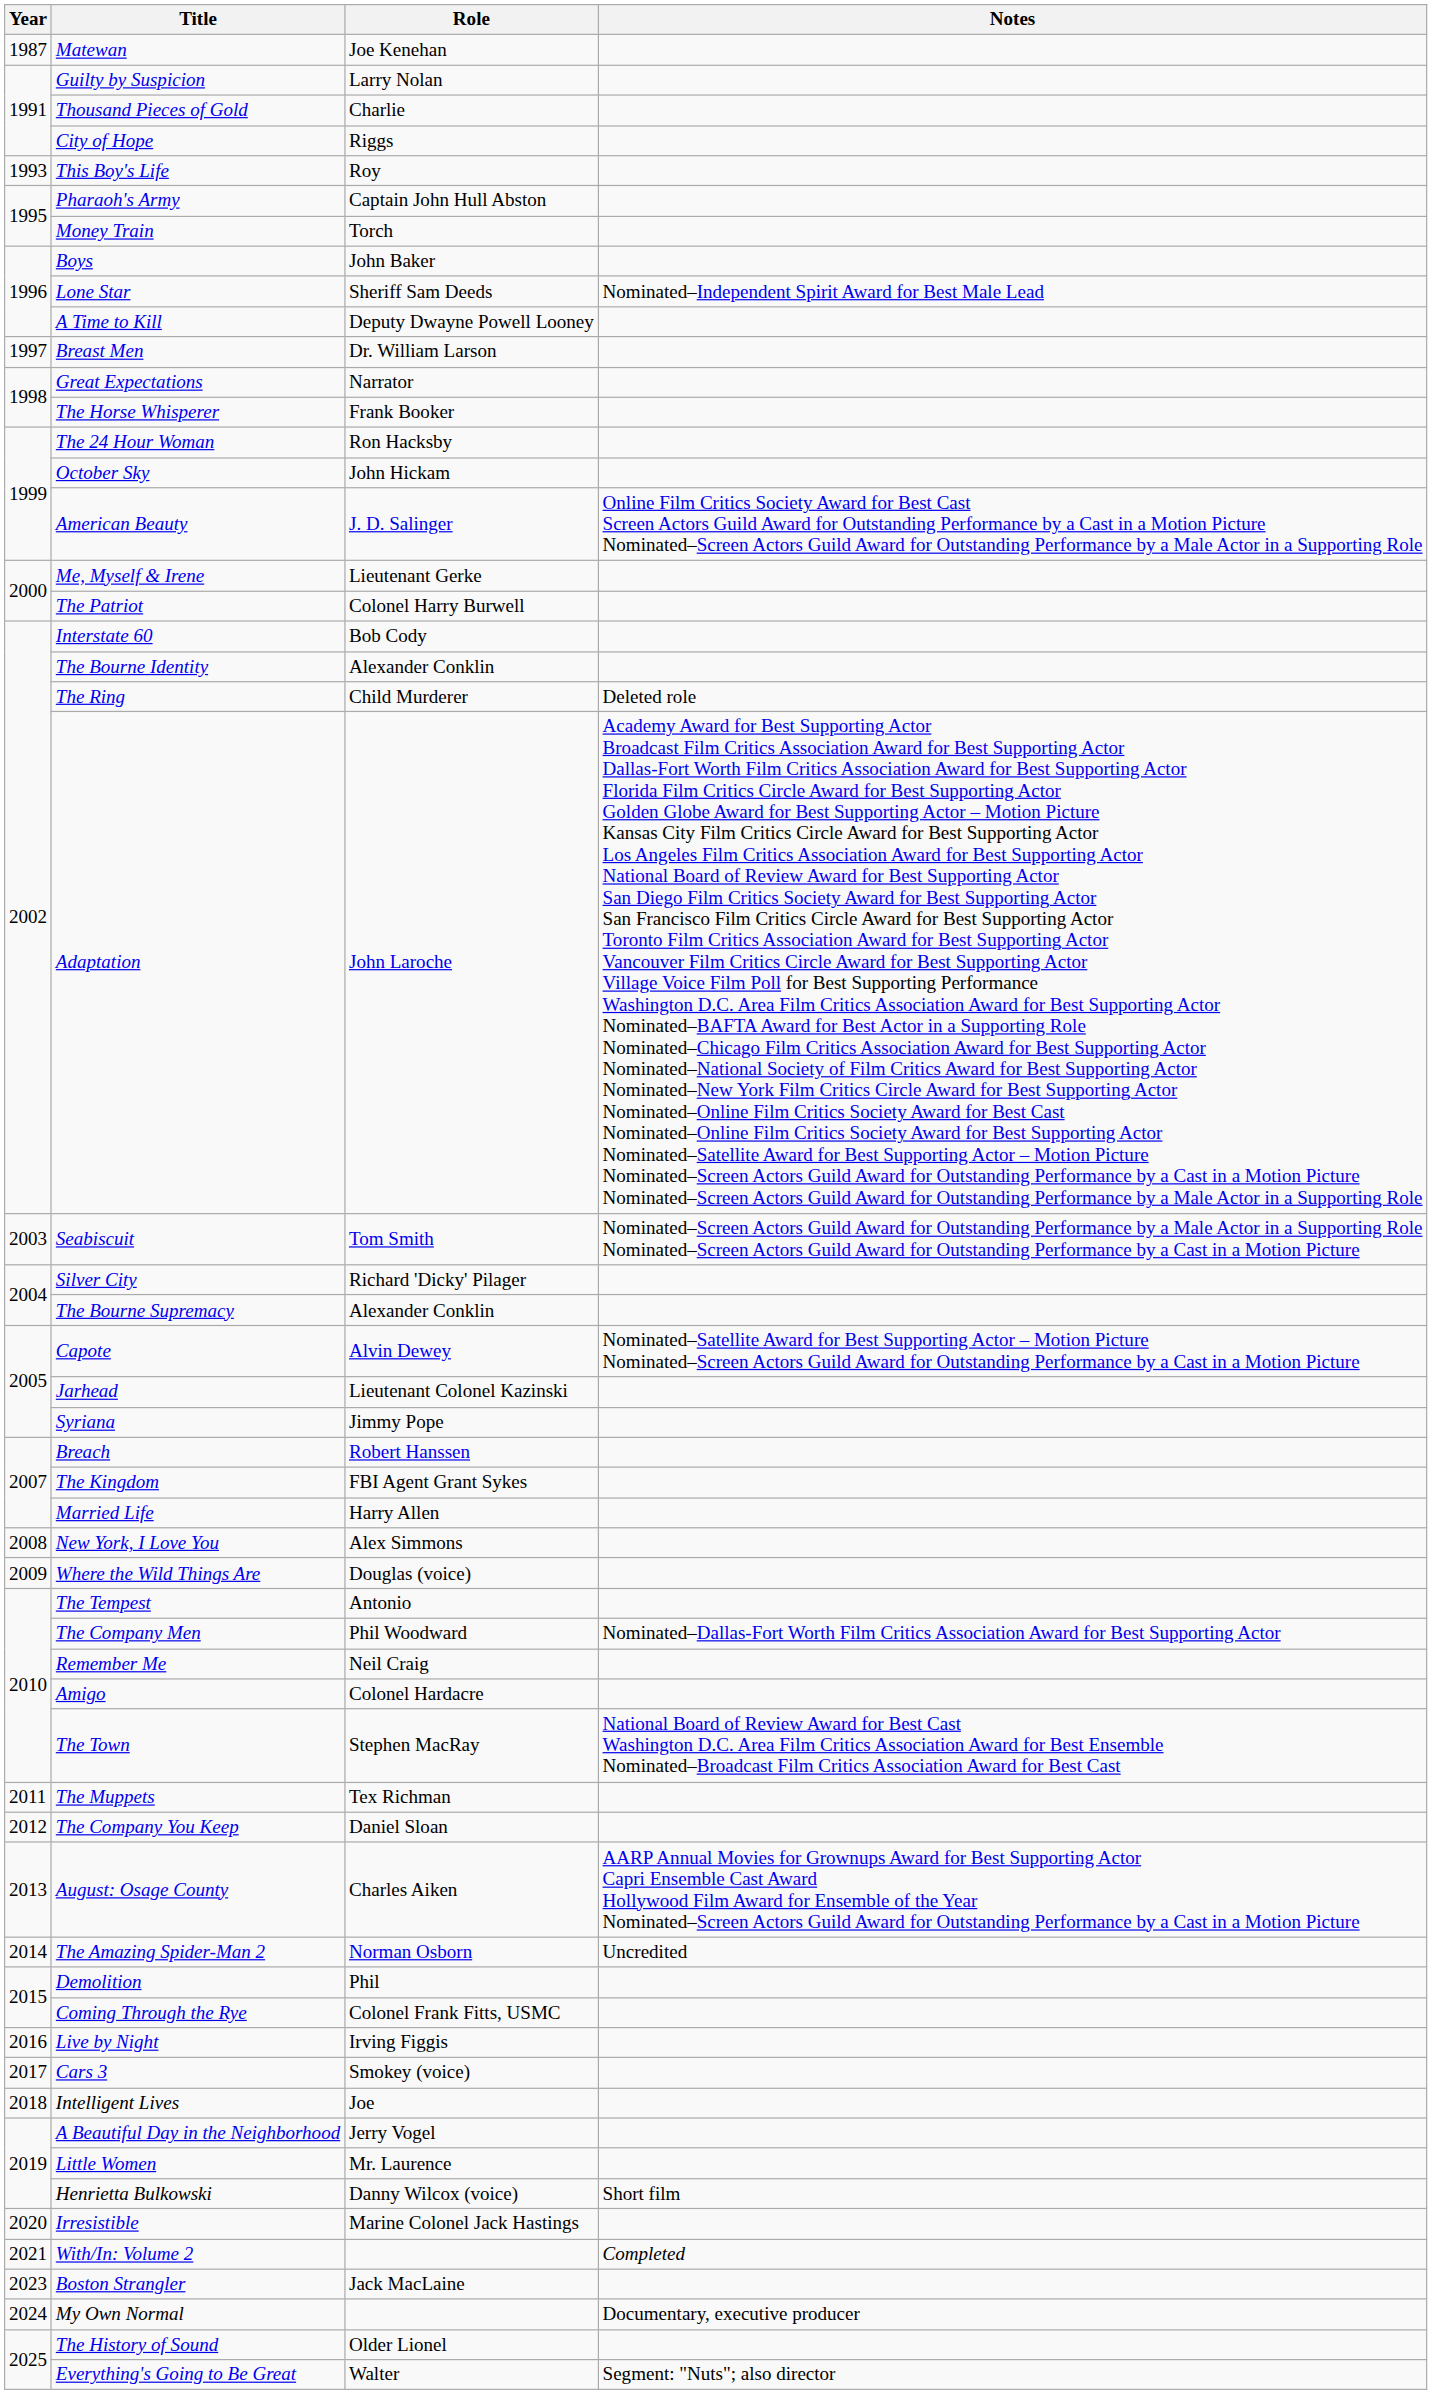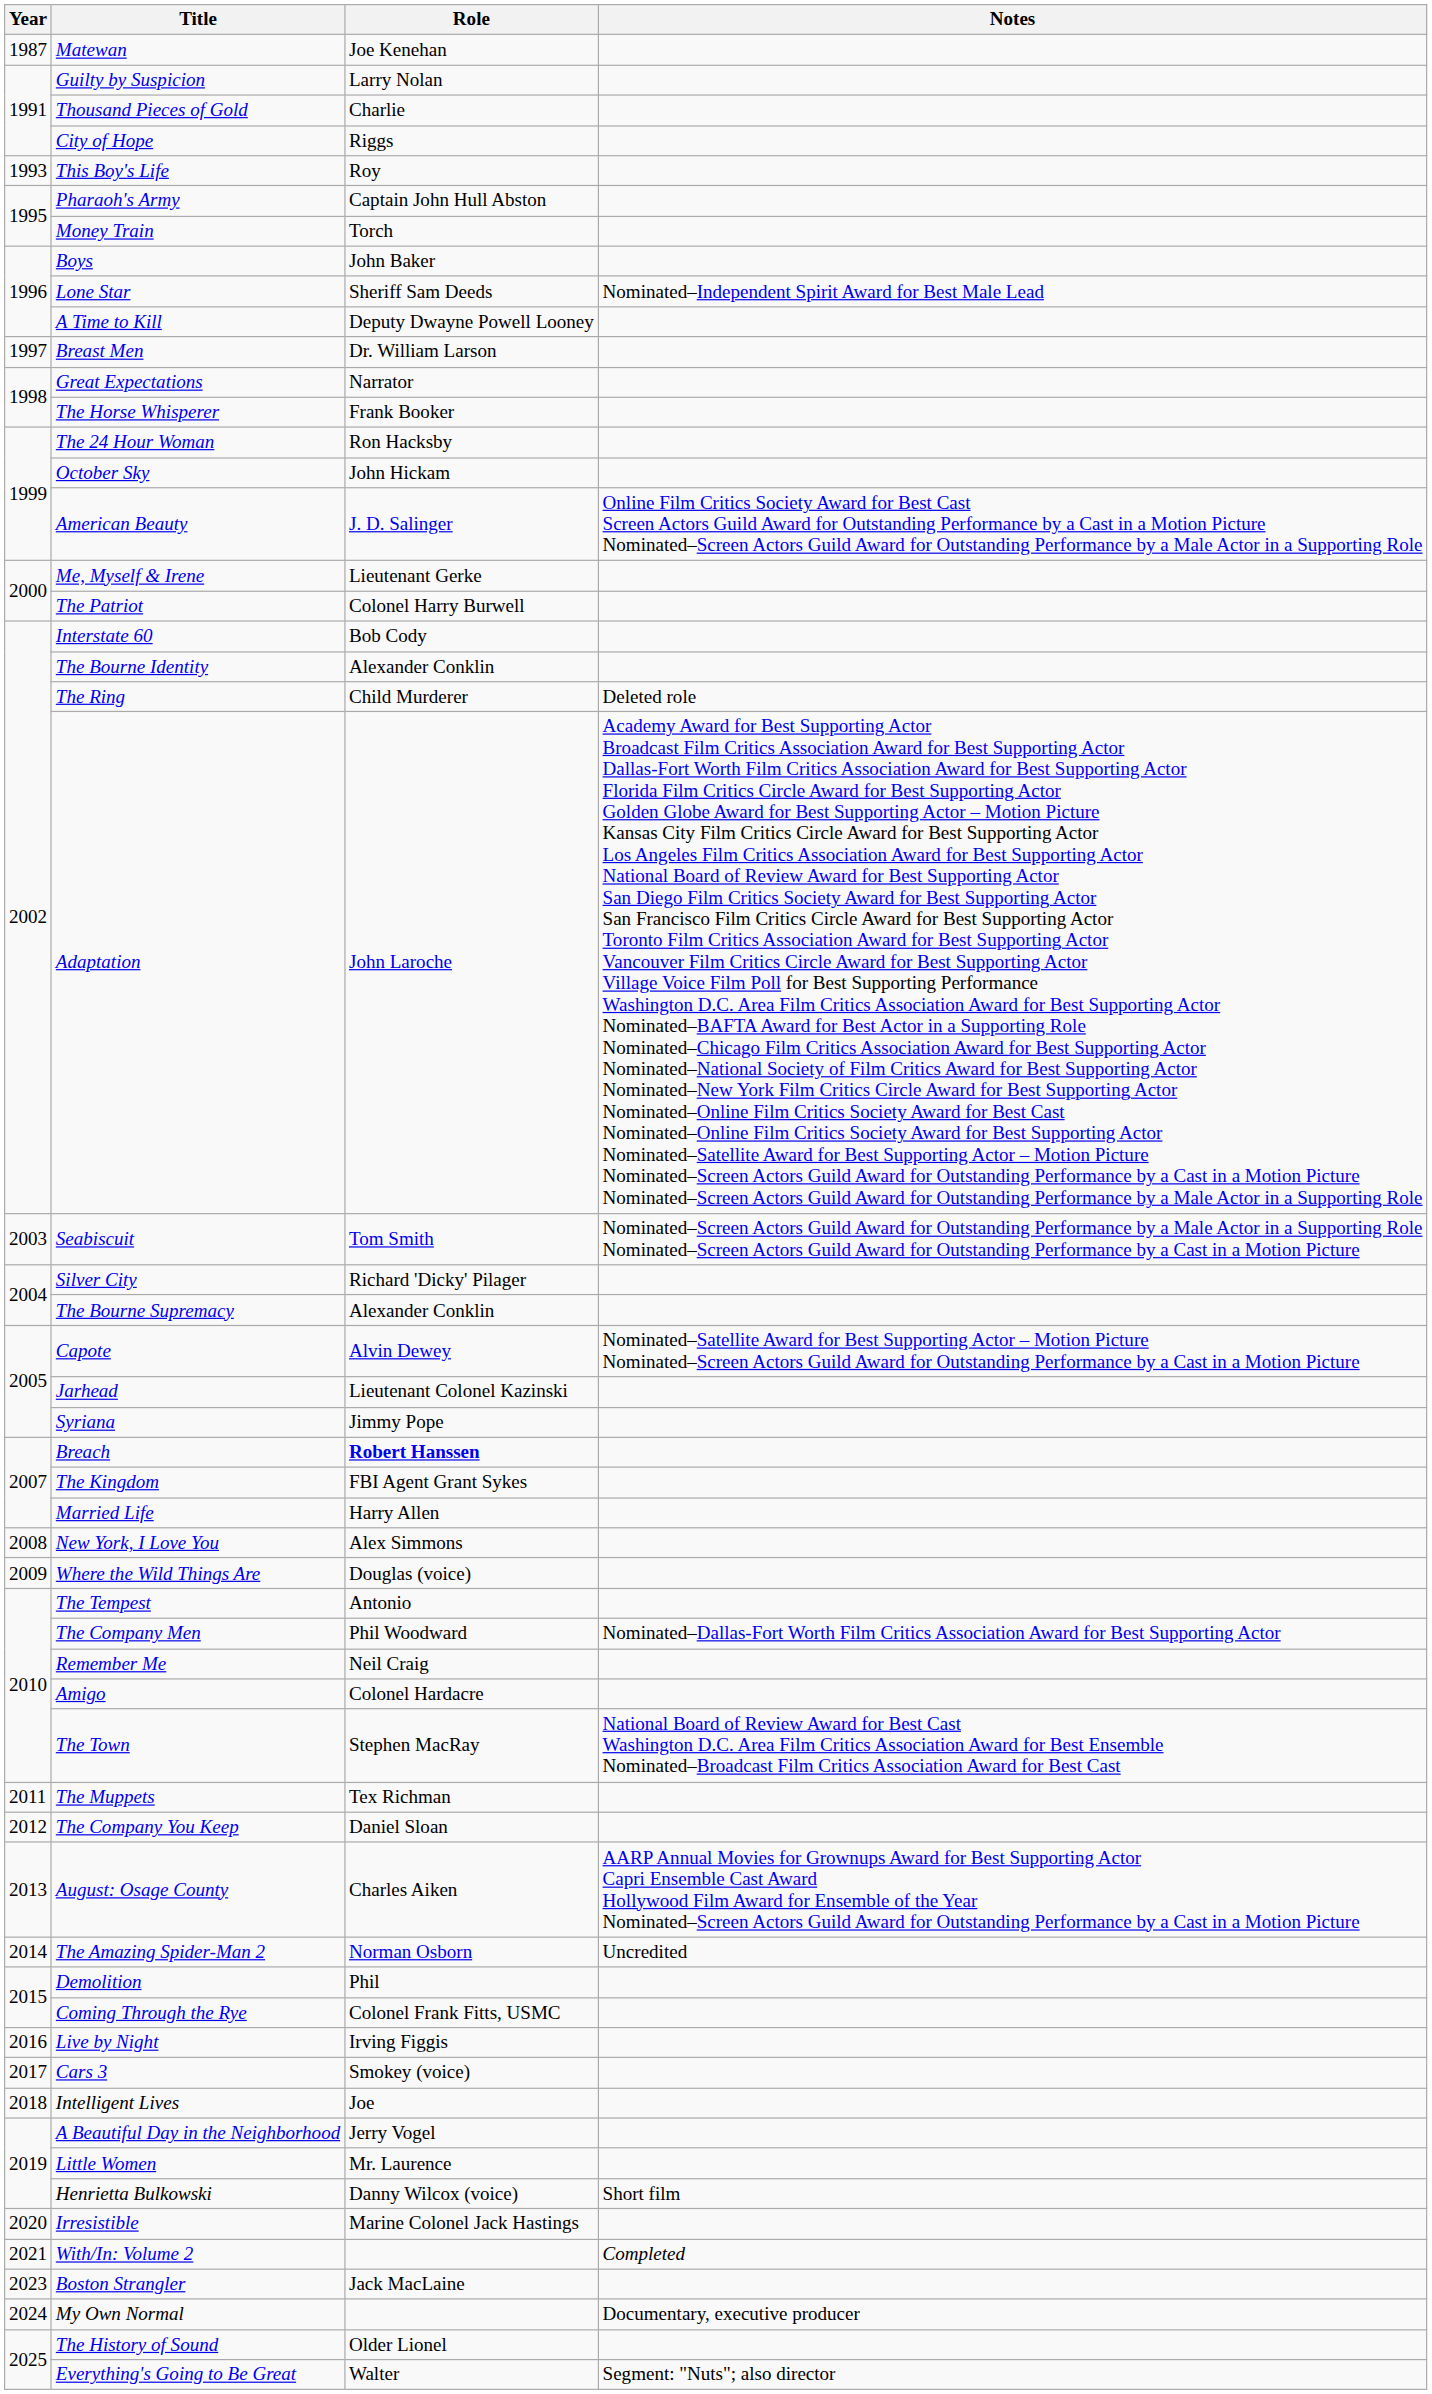(410, 1452) normal -> (414, 1452) bold
